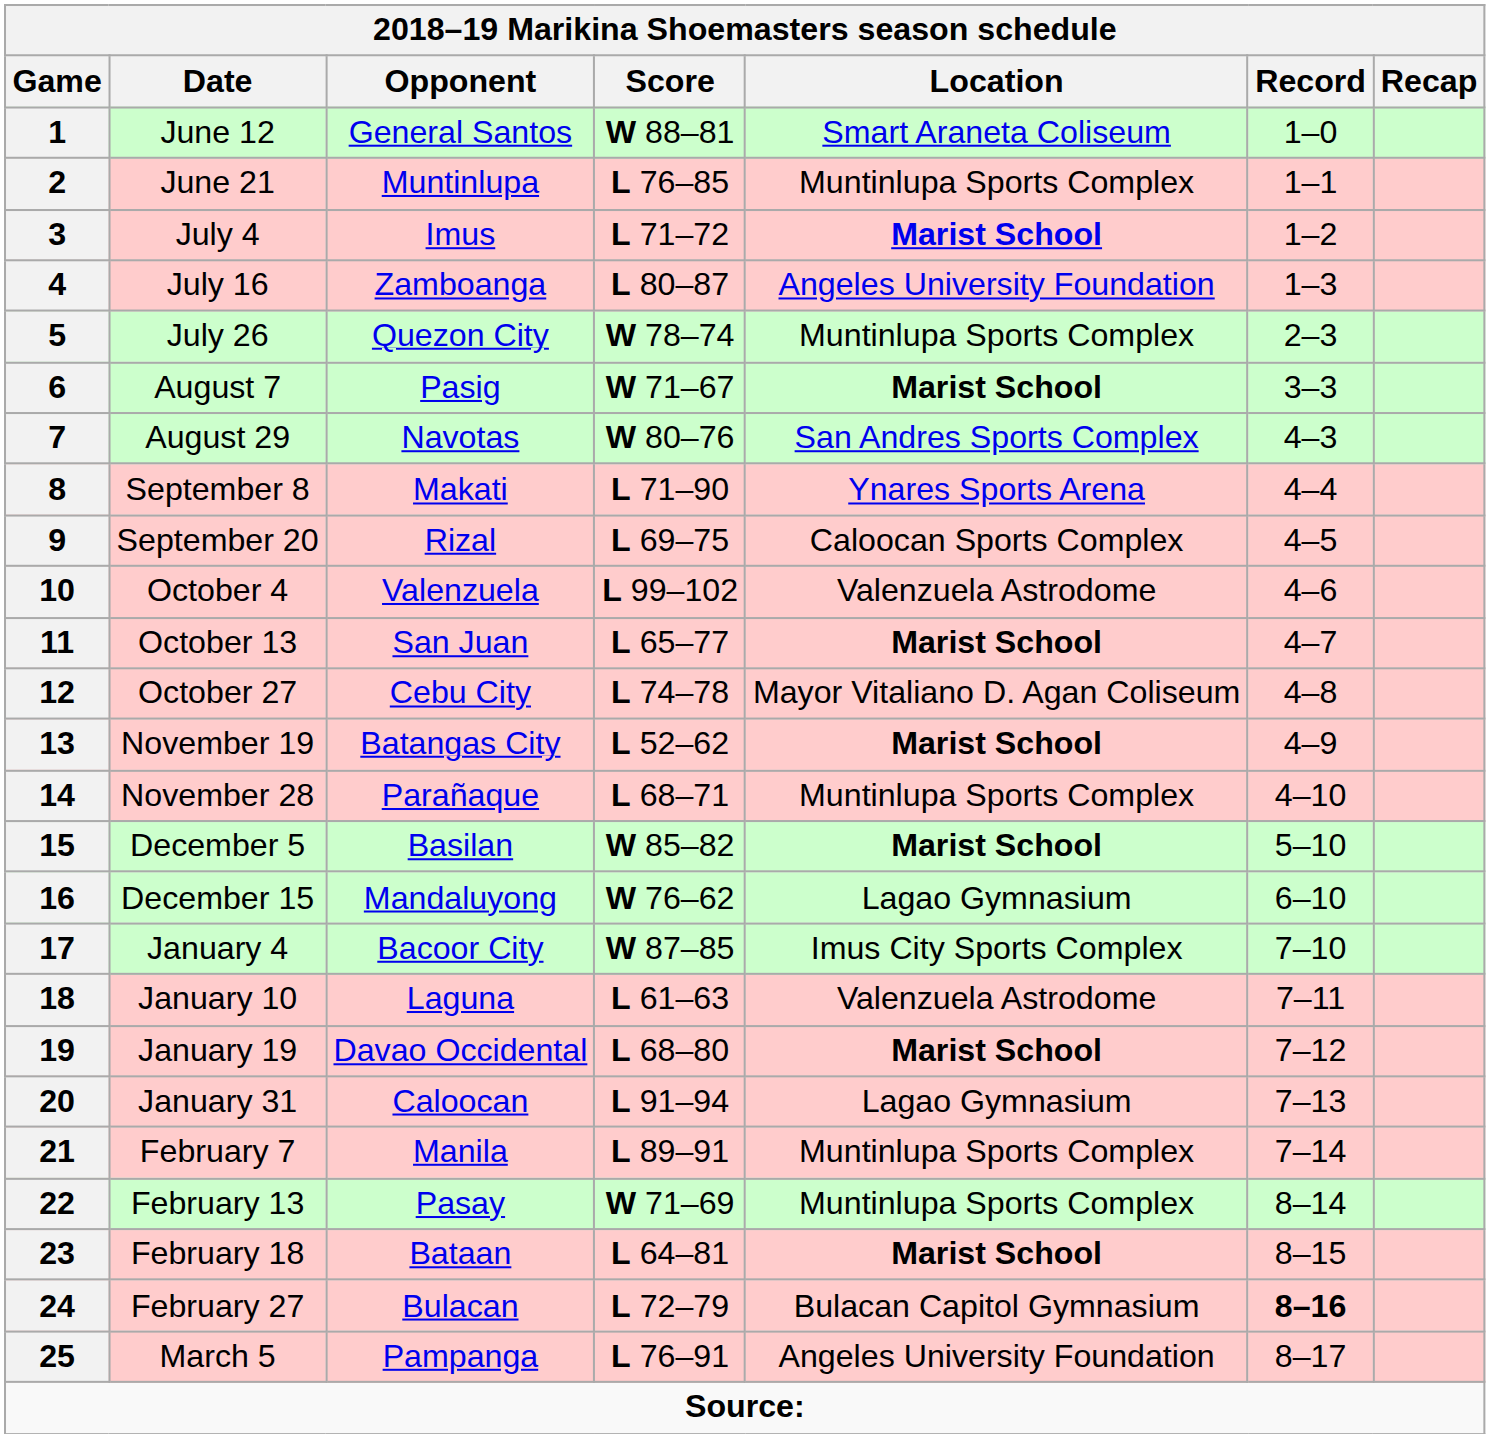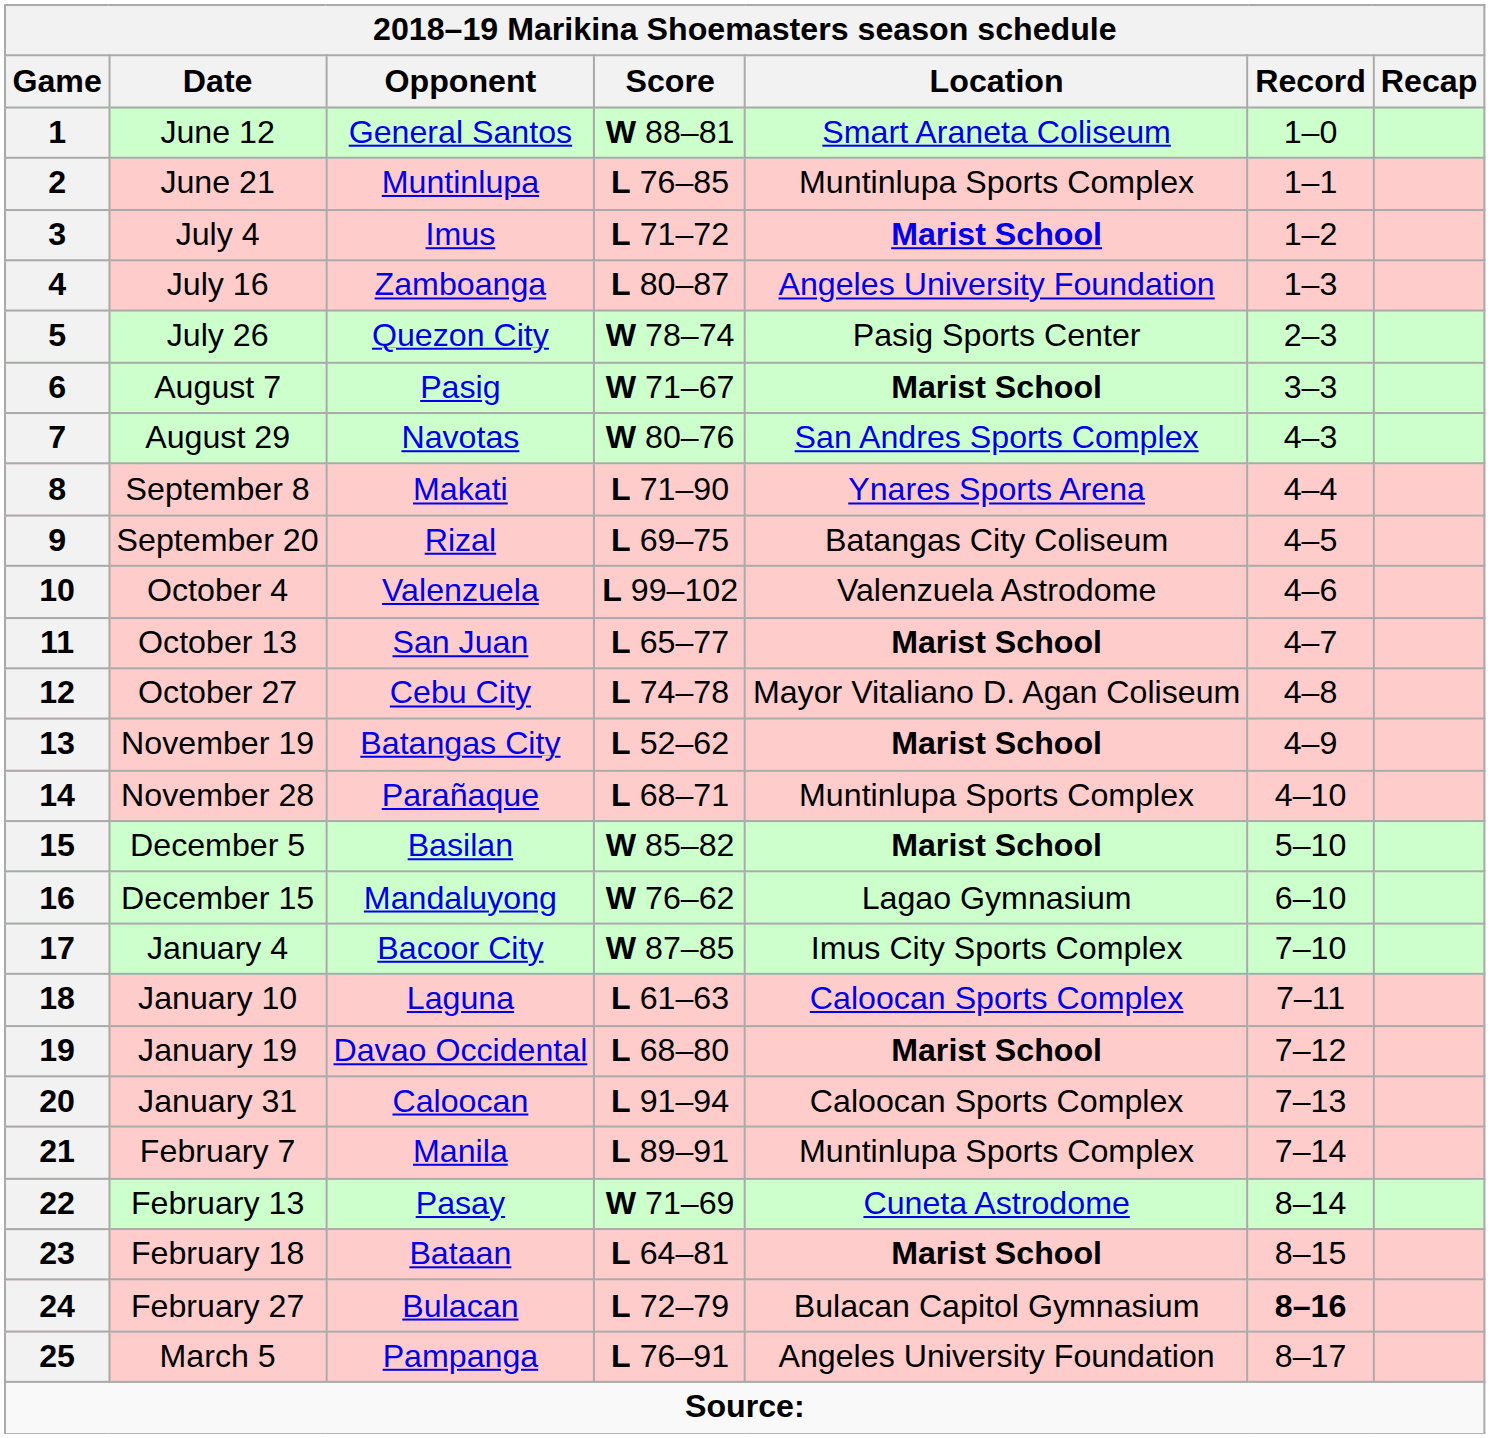(997, 336) Muntinlupa Sports Complex -> (997, 336) Pasig Sports Center
(997, 540) Caloocan Sports Complex -> (997, 540) Batangas City Coliseum
(997, 999) Valenzuela Astrodome -> (997, 999) Caloocan Sports Complex
(997, 1101) Lagao Gymnasium -> (997, 1101) Caloocan Sports Complex
(997, 1203) Muntinlupa Sports Complex -> (997, 1203) Cuneta Astrodome
